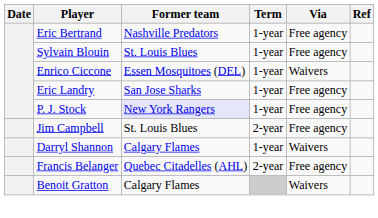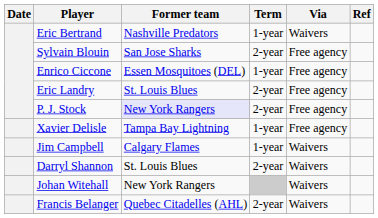(318, 33) Free agency -> (308, 33) Waivers
(161, 52) St. Louis Blues -> (163, 52) San Jose Sharks
(268, 52) 1-year -> (268, 52) 2-year
(308, 71) Waivers -> (318, 71) Free agency
(163, 90) San Jose Sharks -> (161, 90) St. Louis Blues
(268, 90) 1-year -> (268, 90) 2-year
(268, 109) 1-year -> (268, 109) 2-year
+ row: (71, 128)
(161, 128) St. Louis Blues -> (162, 147) Calgary Flames
(268, 128) 2-year -> (268, 147) 1-year
(318, 128) Free agency -> (308, 147) Waivers
(162, 147) Calgary Flames -> (161, 166) St. Louis Blues
(268, 147) 1-year -> (268, 166) 2-year
+ row: (72, 185)
(318, 166) Free agency -> (308, 204) Waivers
- row: (72, 185)
